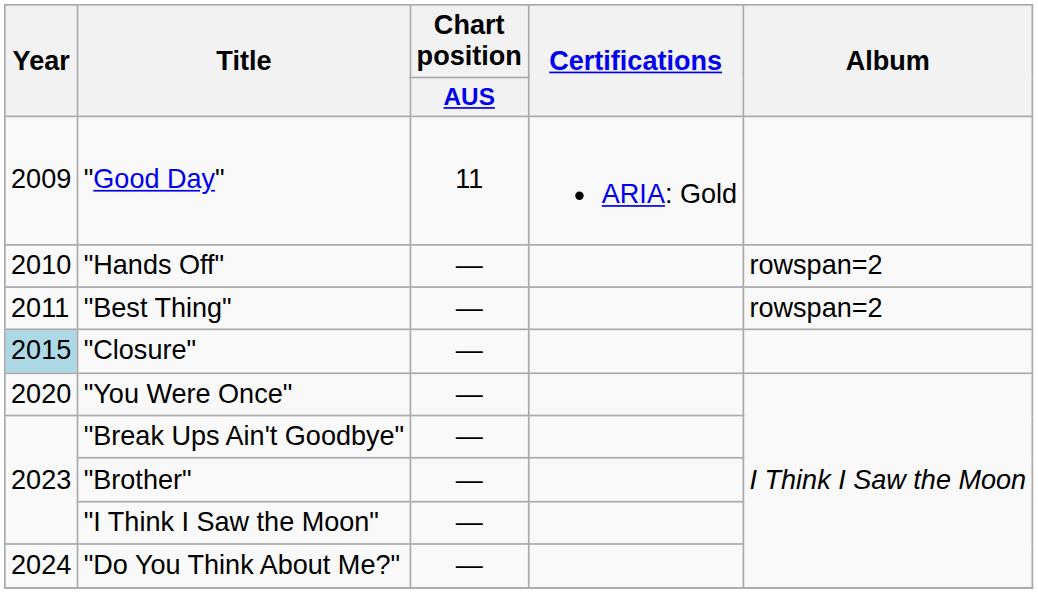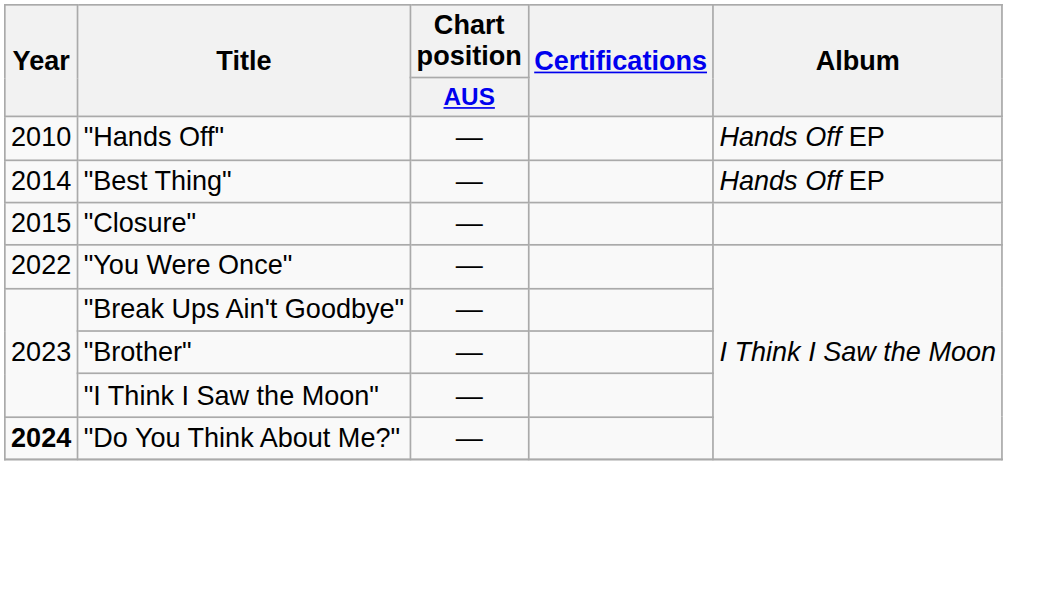- row: (154, 179)
(816, 265) rowspan=2 -> (802, 137) Hands Off EP
(40, 307) 2011 -> (41, 180) 2014
(816, 307) rowspan=2 -> (802, 180) Hands Off EP
(41, 350) lightblue background -> (41, 223) no background
(41, 393) 2020 -> (41, 266) 2022
(41, 565) normal -> (41, 437) bold
